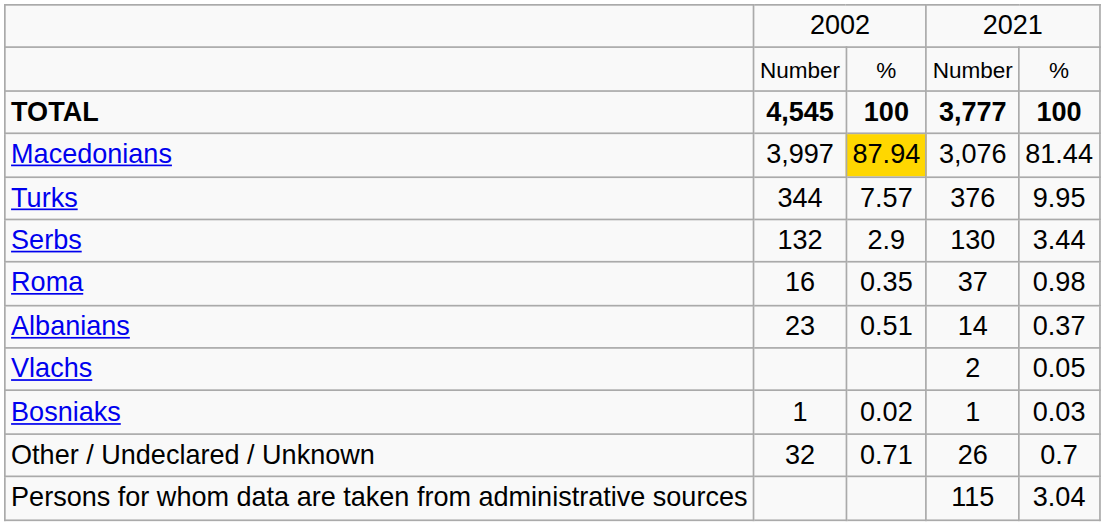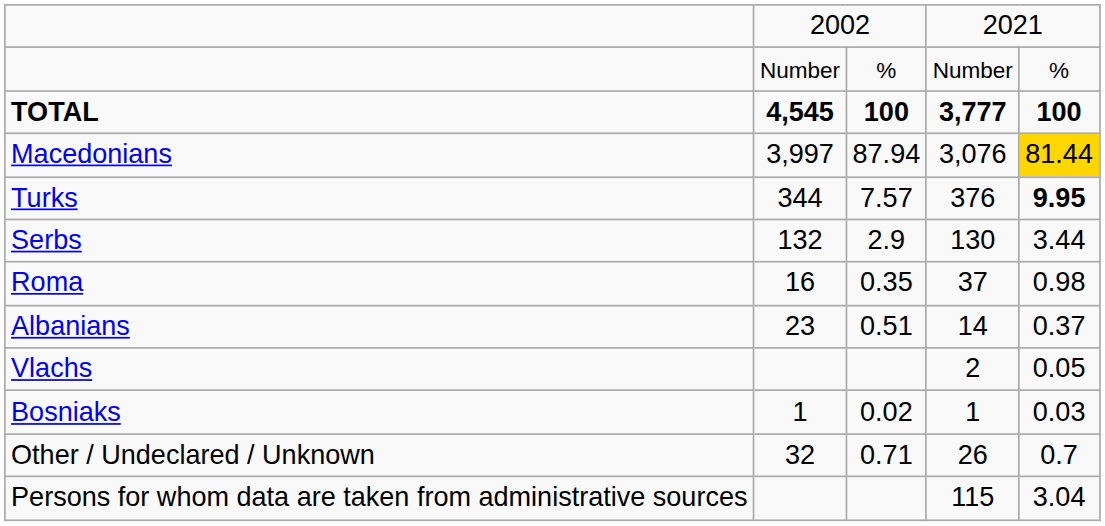(886, 154) gold background -> (886, 154) no background
(1059, 154) no background -> (1059, 154) gold background
(1059, 197) normal -> (1059, 197) bold
